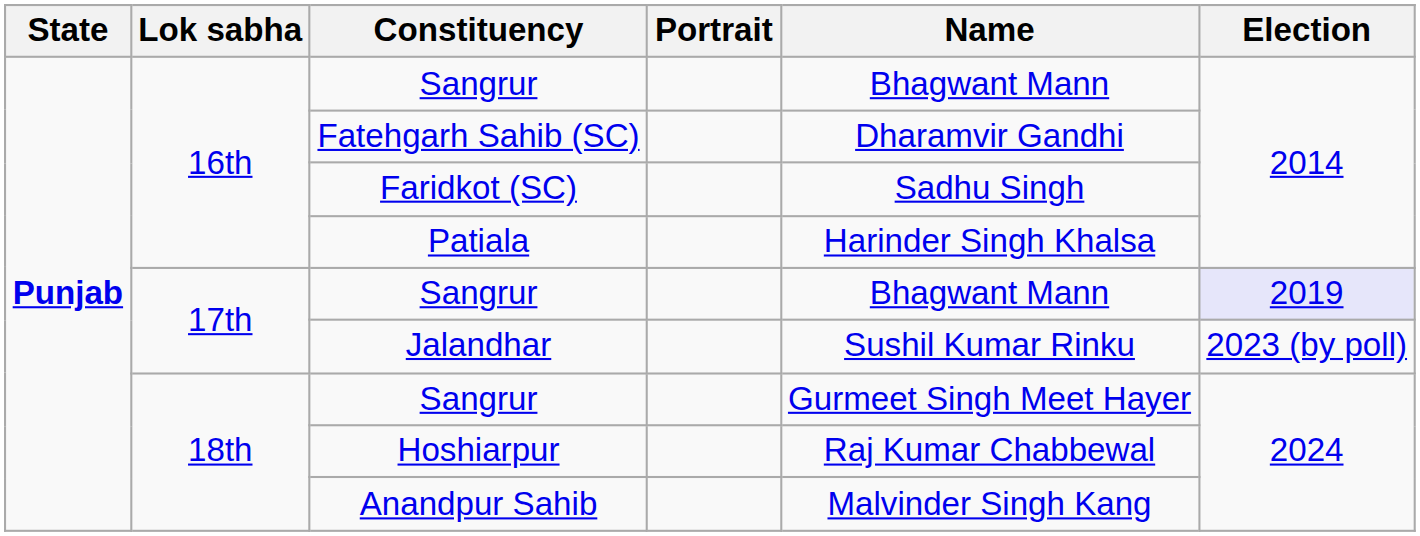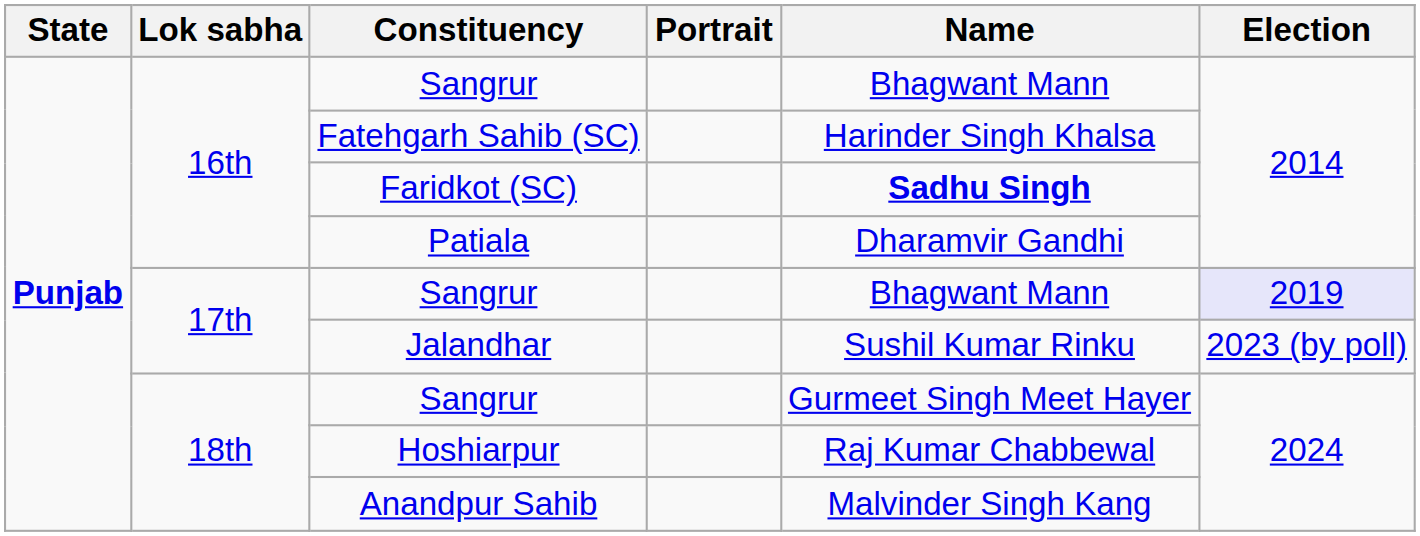(989, 135) Dharamvir Gandhi -> (990, 135) Harinder Singh Khalsa
(989, 188) normal -> (990, 188) bold
(990, 240) Harinder Singh Khalsa -> (989, 240) Dharamvir Gandhi
